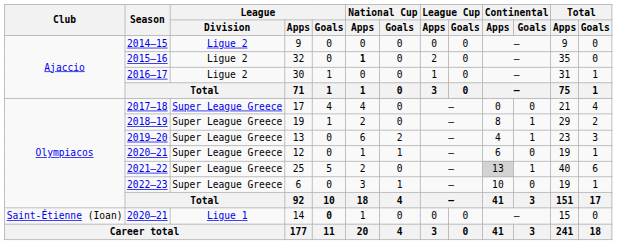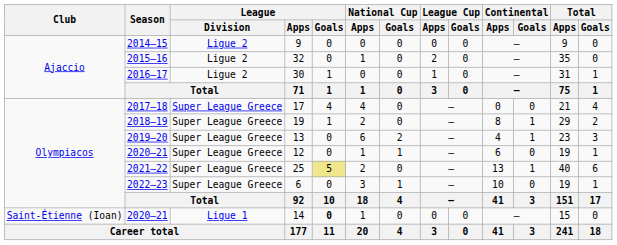(363, 59) bold -> (363, 59) normal
(329, 169) no background -> (329, 169) khaki background
(498, 169) lightgrey background -> (498, 169) no background
